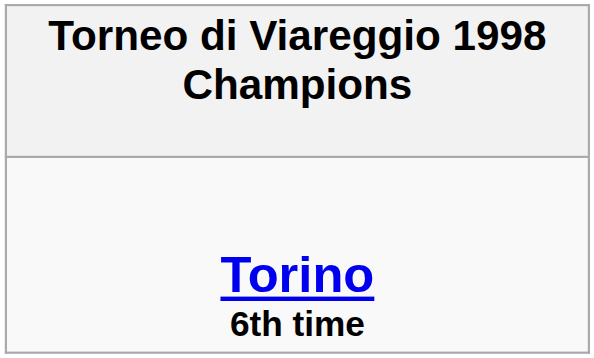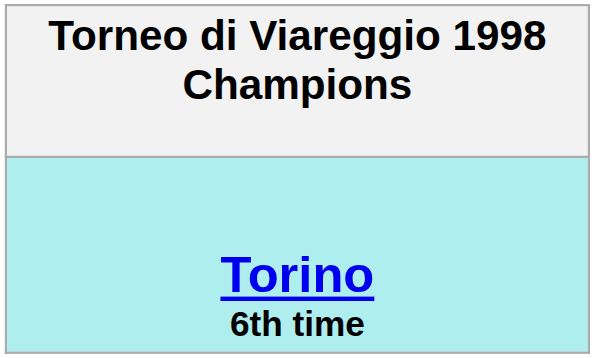(297, 293) no background -> (297, 293) paleturquoise background
